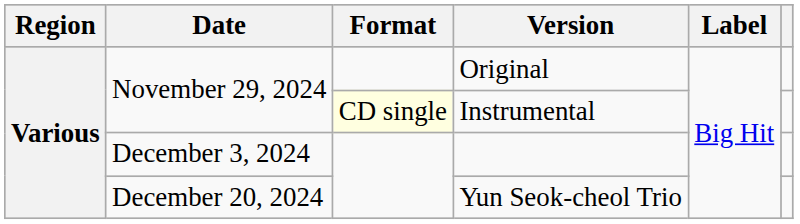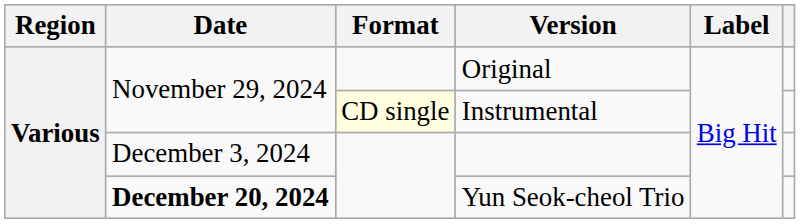(218, 196) normal -> (220, 196) bold
